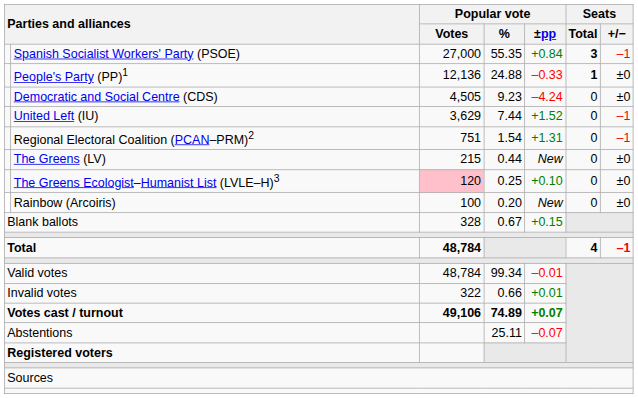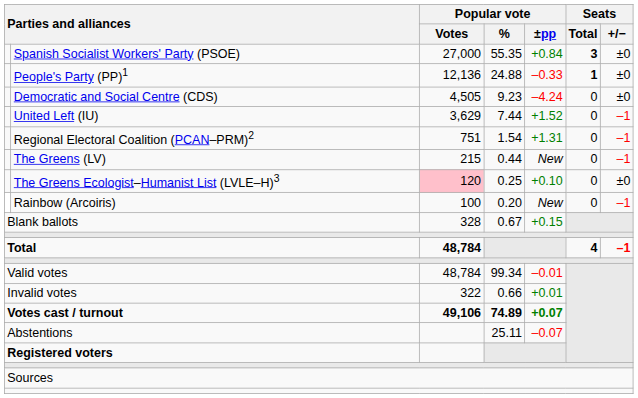(623, 53) –1 -> (624, 53) ±0
(624, 159) ±0 -> (623, 159) –1
(624, 202) ±0 -> (623, 202) –1
